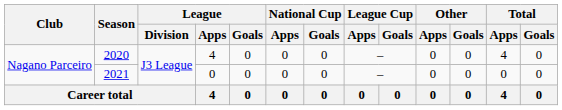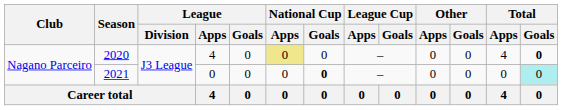(285, 54) no background -> (285, 54) khaki background
(539, 54) normal -> (539, 54) bold
(324, 74) normal -> (324, 74) bold
(539, 74) no background -> (539, 74) paleturquoise background
